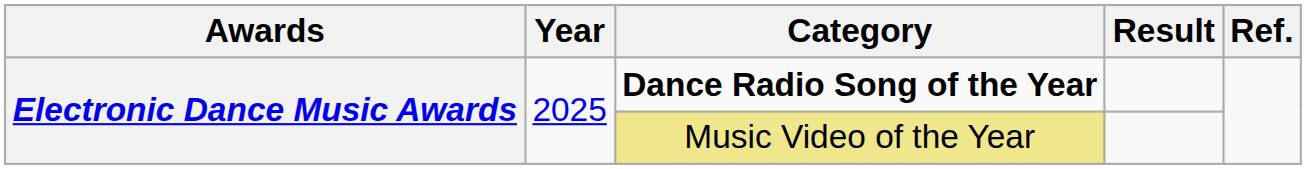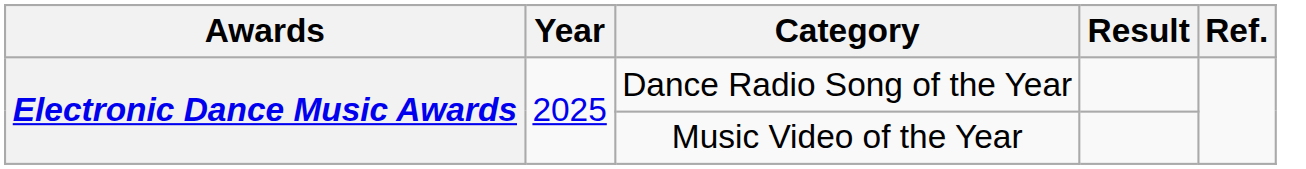(860, 84) bold -> (847, 84) normal
(860, 137) khaki background -> (847, 137) no background
